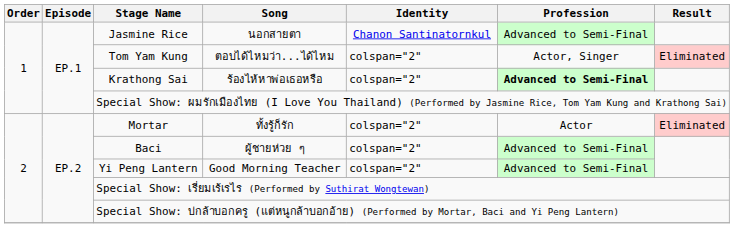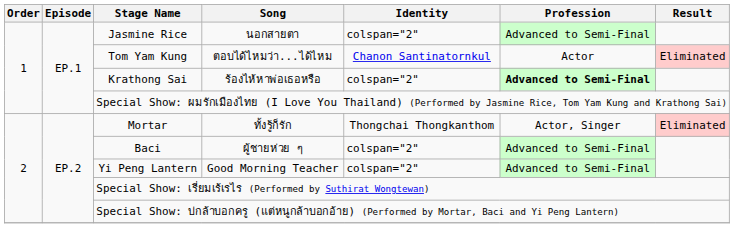(422, 34) Chanon Santinatornkul -> (383, 34) colspan="2"
(385, 56) colspan="2" -> (422, 56) Chanon Santinatornkul
(576, 56) Actor, Singer -> (578, 56) Actor
(385, 125) colspan="2" -> (422, 125) Thongchai Thongkanthom
(576, 125) Actor -> (578, 125) Actor, Singer
